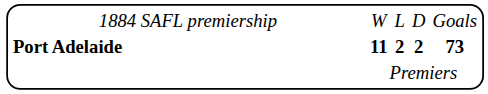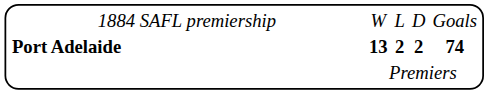(379, 47) 11 -> (378, 47) 13
(455, 47) 73 -> (455, 47) 74
